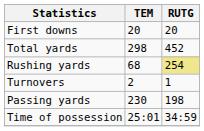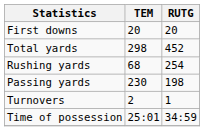(174, 65) khaki background -> (174, 65) no background
rows swapped: (49, 100) <-> (36, 83)
